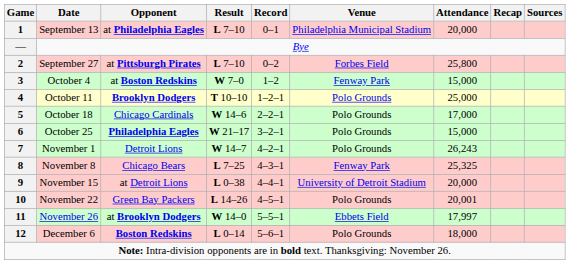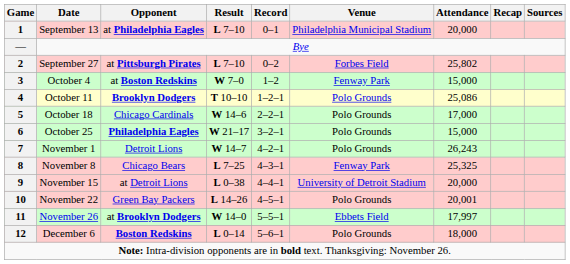(462, 64) 25,800 -> (462, 64) 25,802
(462, 98) 25,000 -> (462, 98) 25,086
